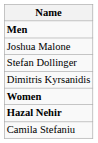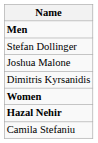(39, 46) Joshua Malone -> (42, 46) Stefan Dollinger
(42, 63) Stefan Dollinger -> (39, 63) Joshua Malone
